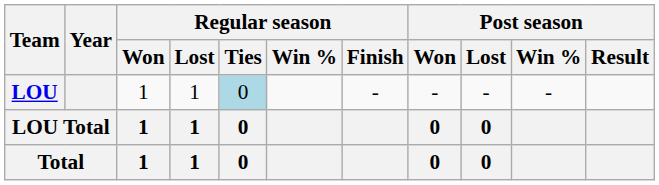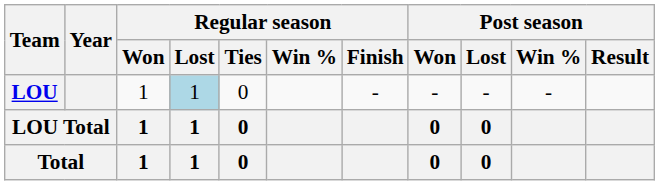(194, 92) no background -> (194, 92) lightblue background
(243, 92) lightblue background -> (243, 92) no background
